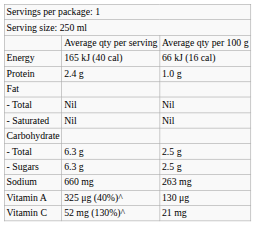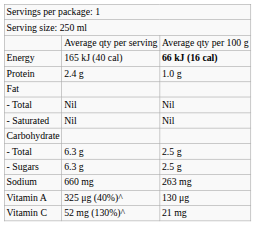(189, 58) normal -> (190, 58) bold
